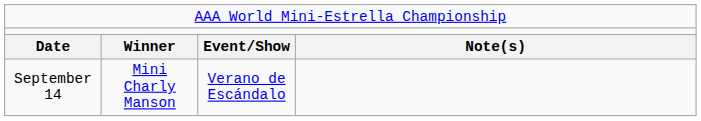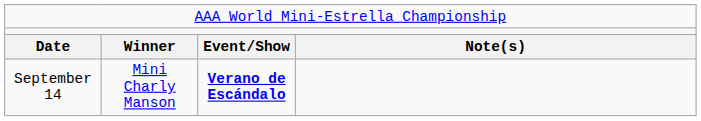(247, 87) normal -> (247, 87) bold
